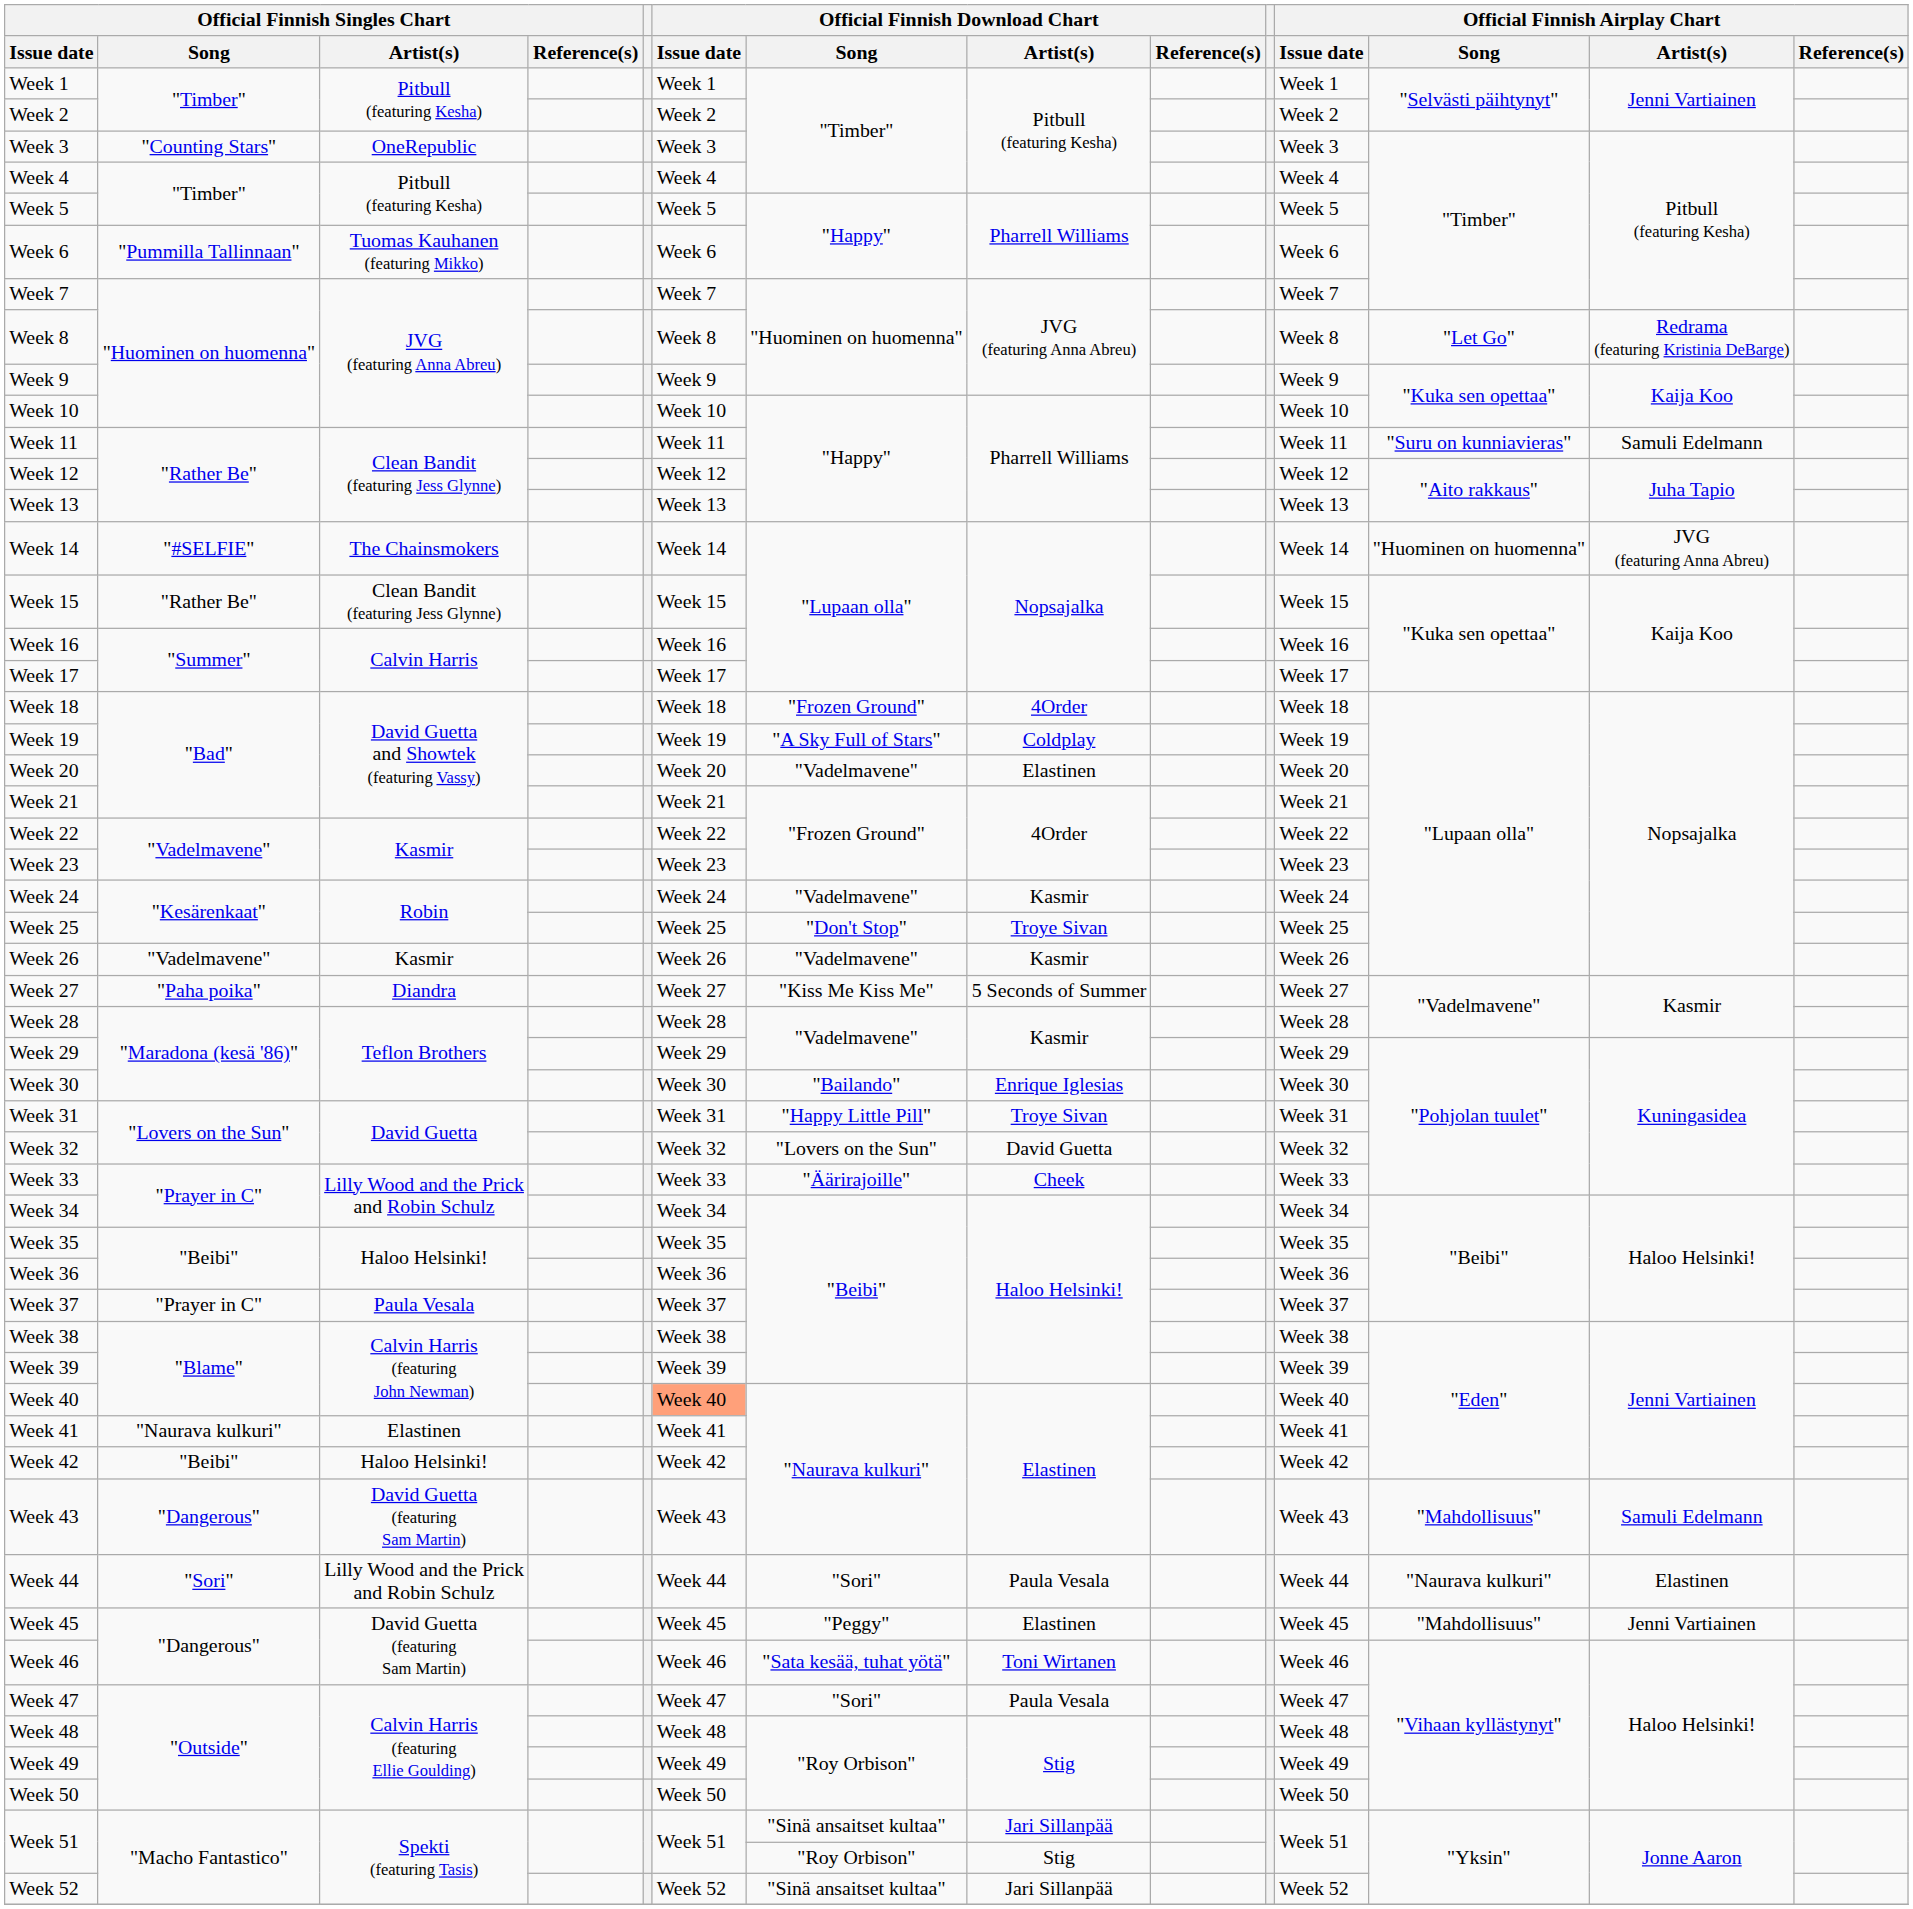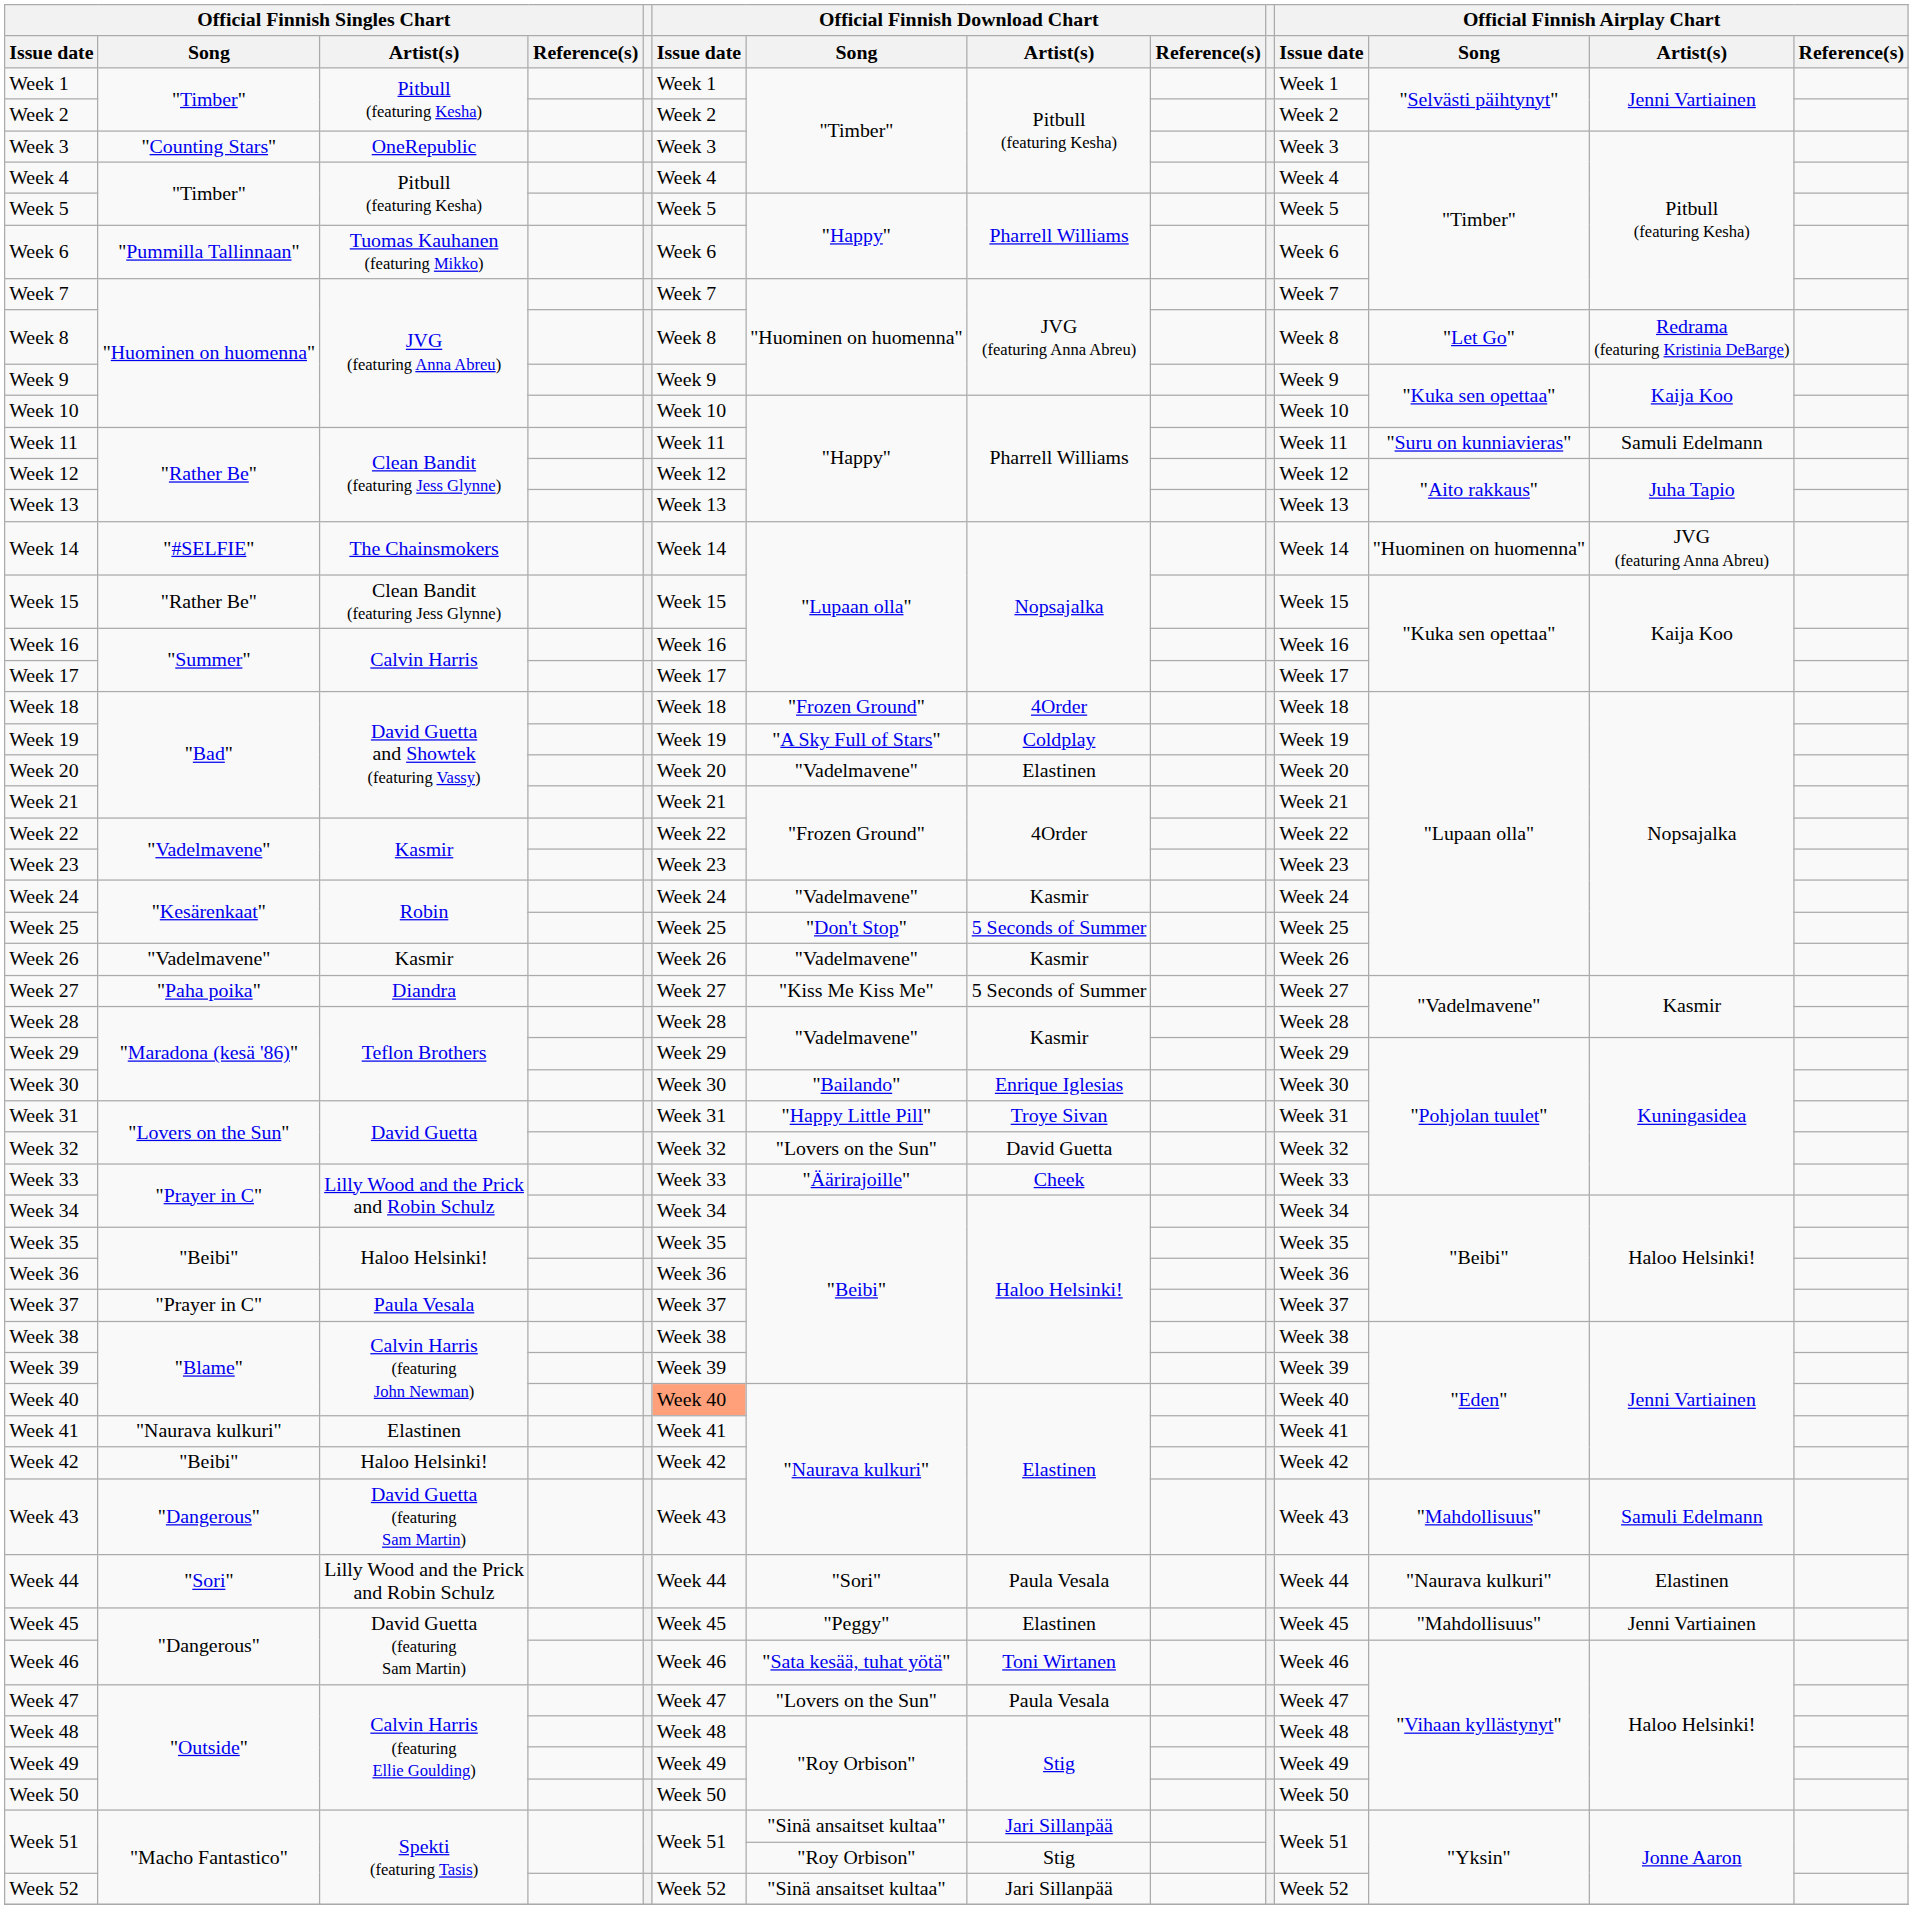(1059, 927) Troye Sivan -> (1059, 927) 5 Seconds of Summer
(856, 1699) "Sori" -> (856, 1699) "Lovers on the Sun"
